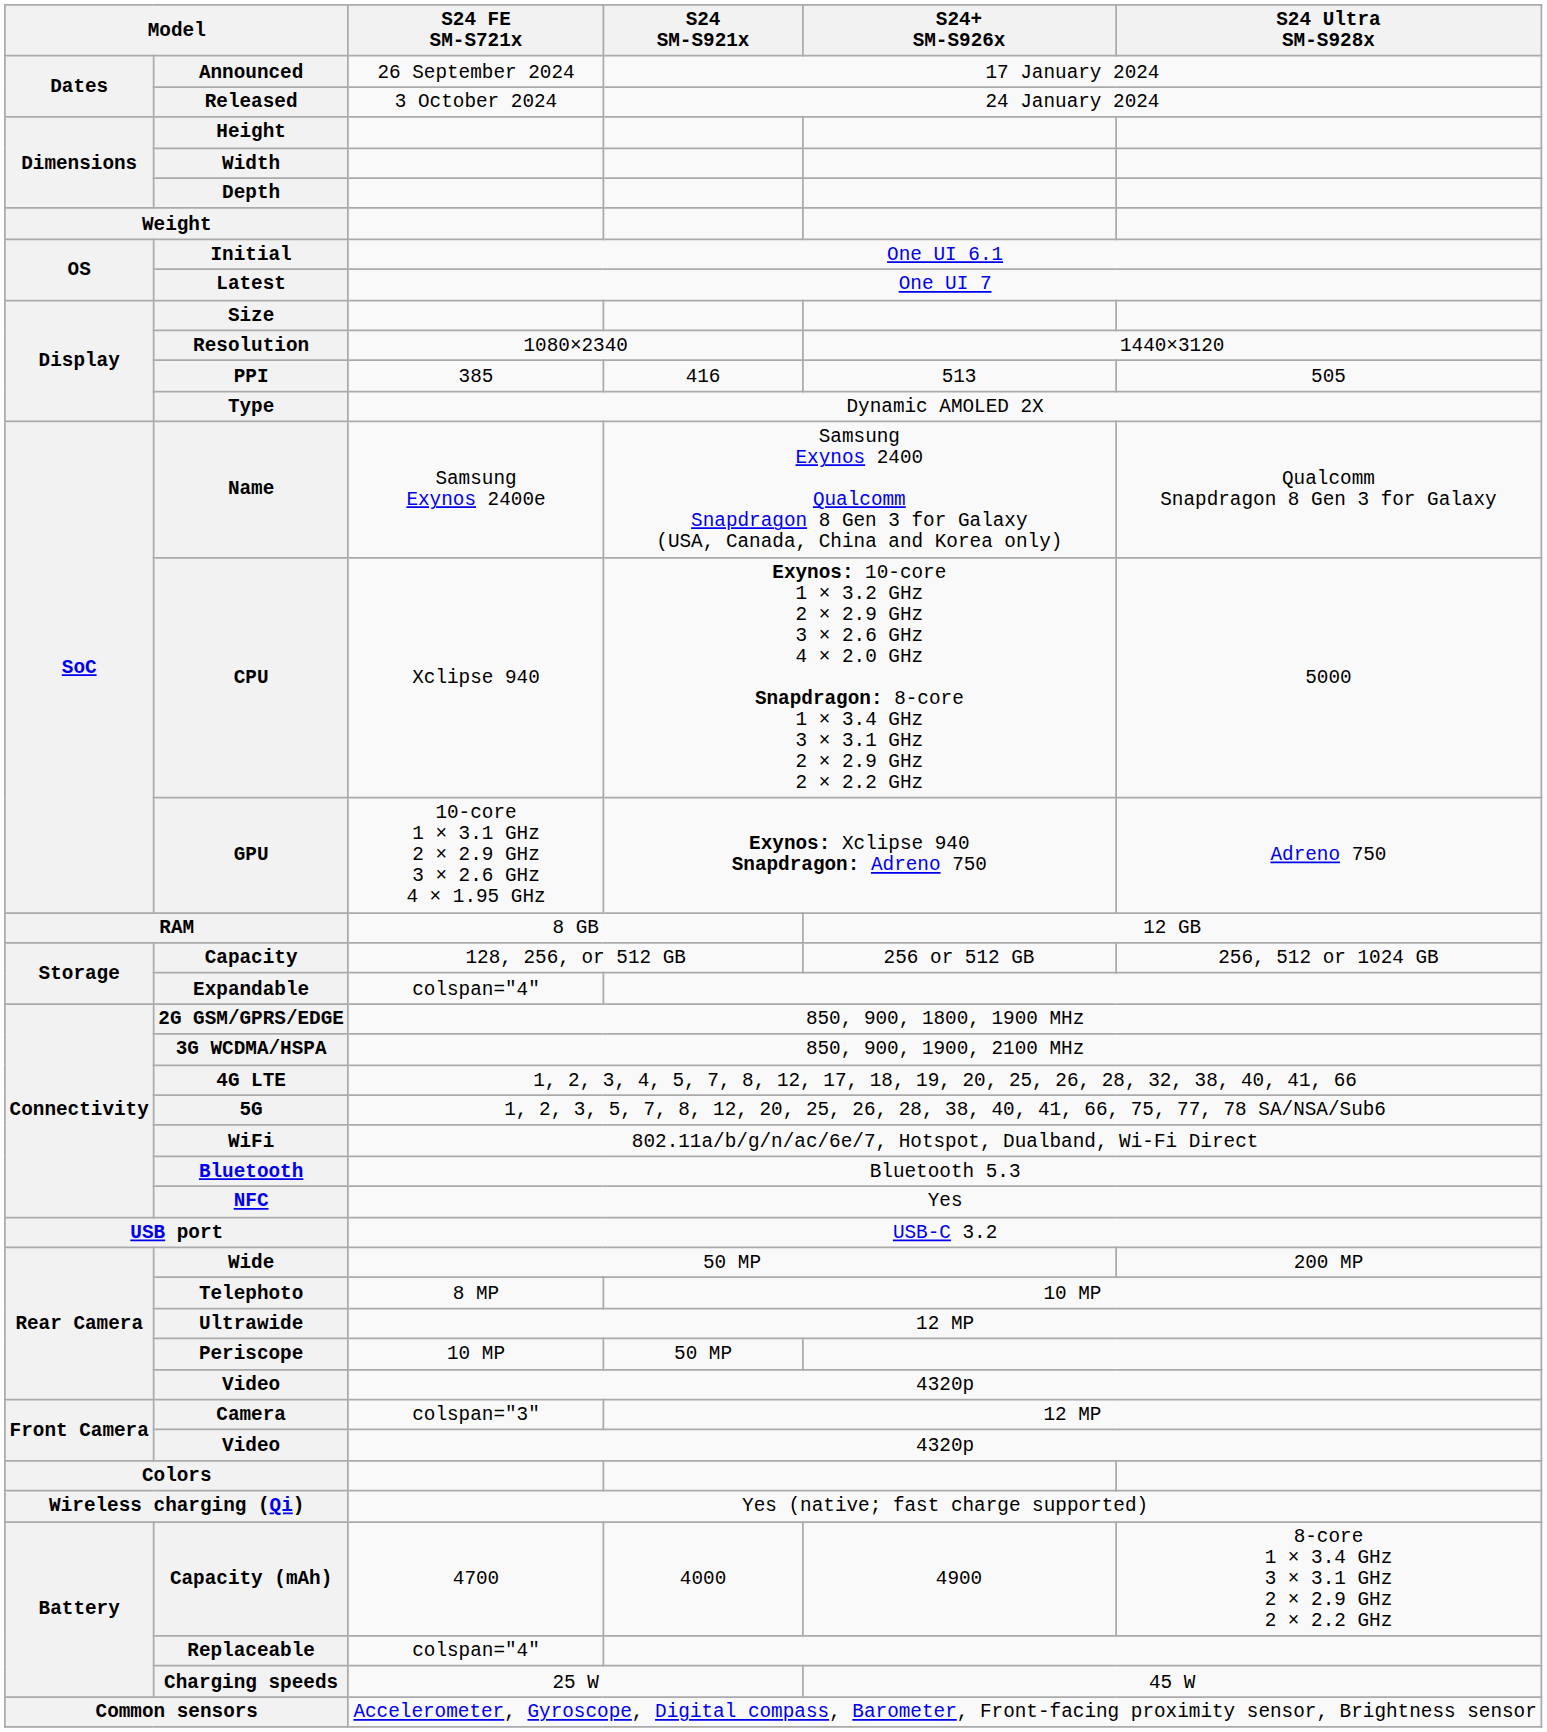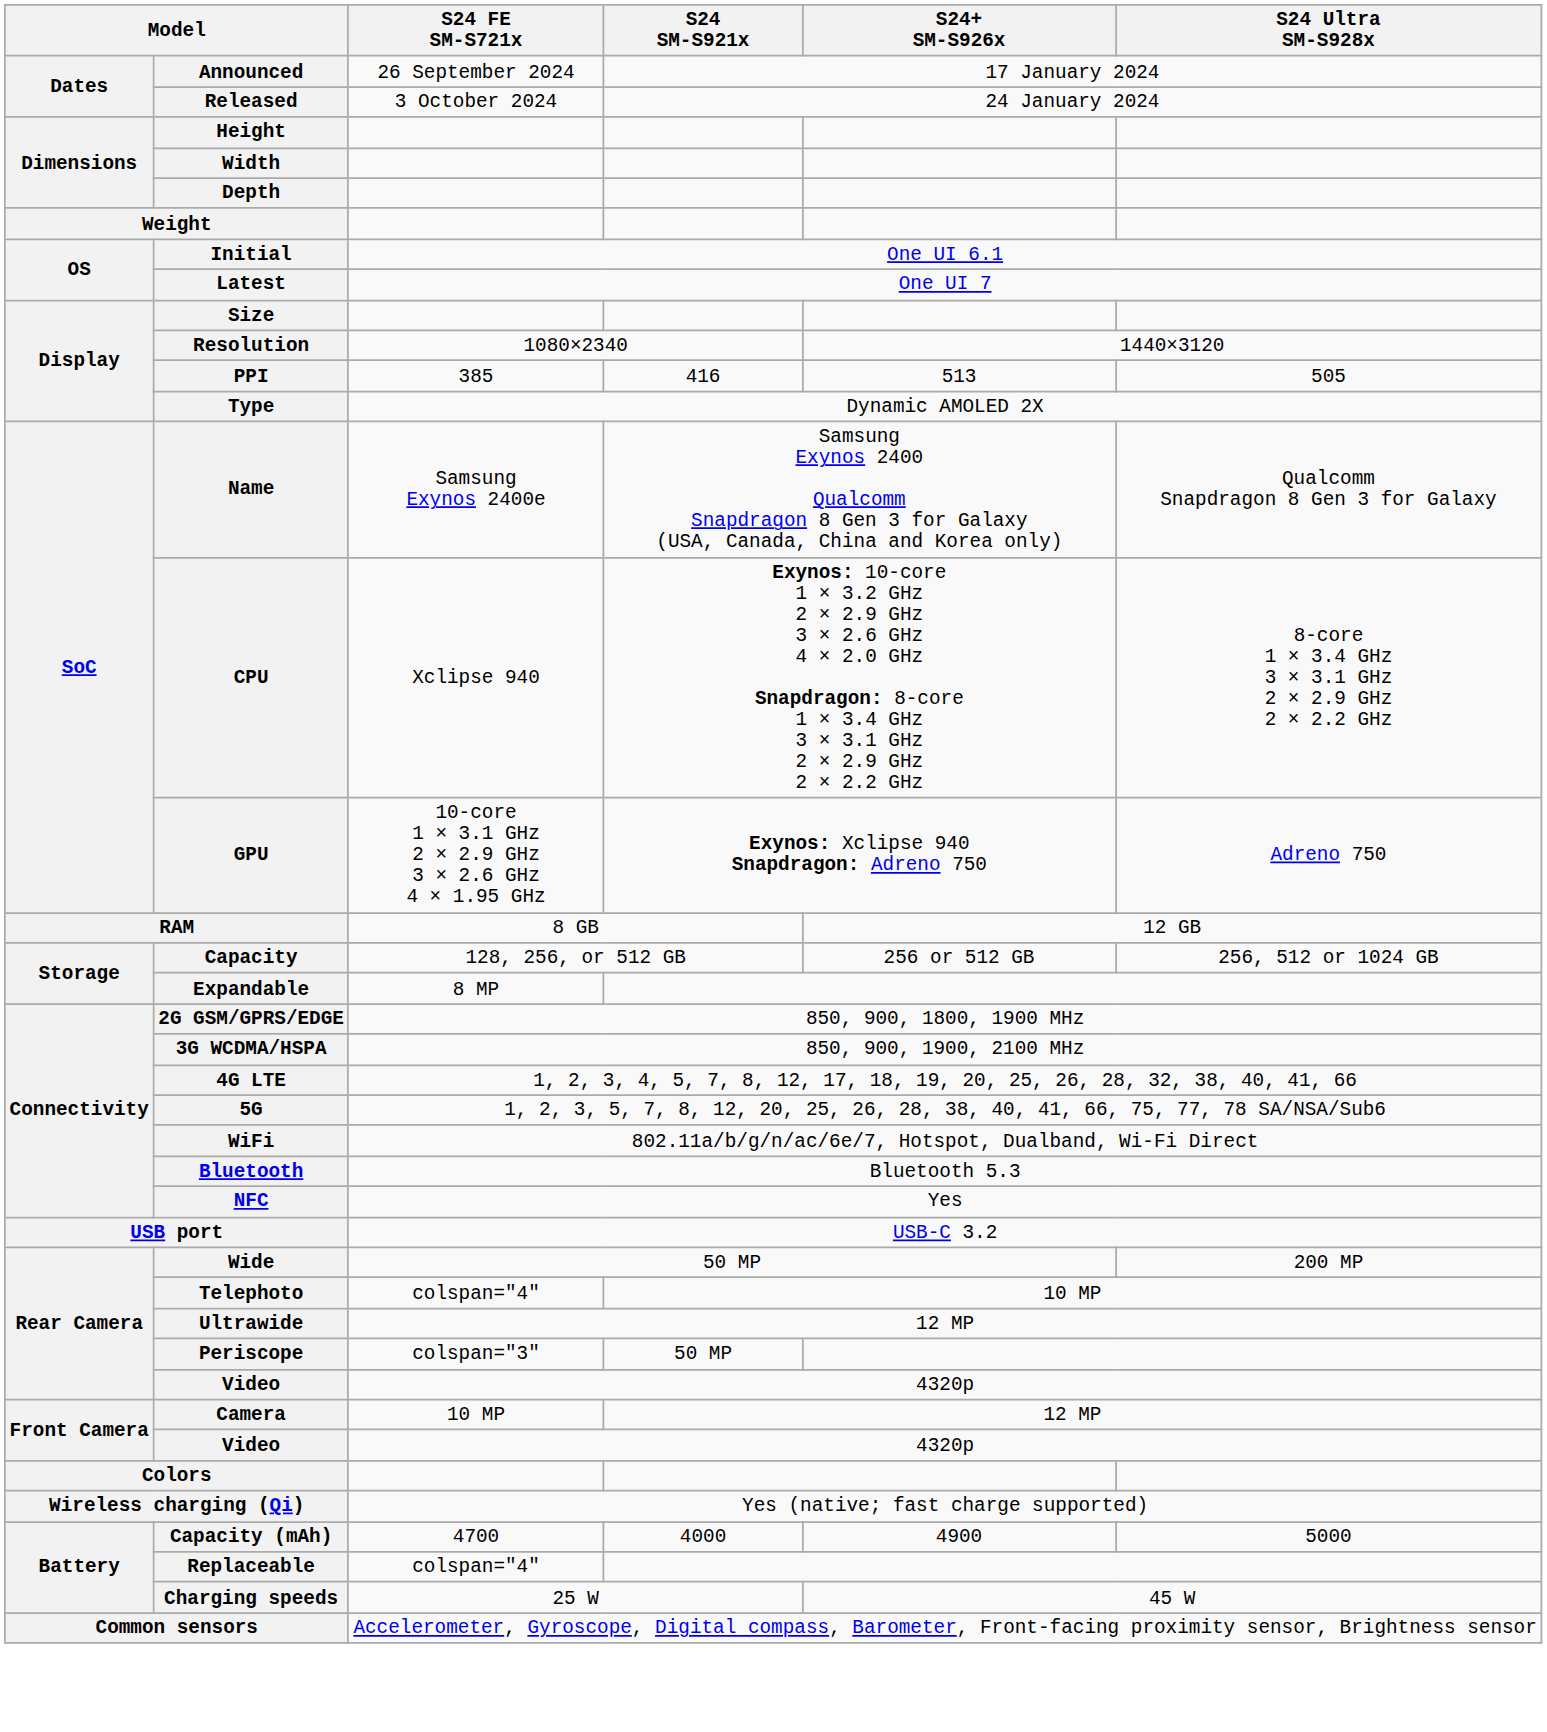(1328, 678) 5000 -> (1328, 678) 8-core 1 × 3.4 GHz 3 × 3.1 GHz 2 × 2.9 GHz 2 × 2.2 GHz
(476, 988) colspan="4" -> (476, 988) 8 MP
(476, 1293) 8 MP -> (476, 1293) colspan="4"
(476, 1354) 10 MP -> (476, 1354) colspan="3"
(476, 1415) colspan="3" -> (476, 1415) 10 MP
(1328, 1579) 8-core 1 × 3.4 GHz 3 × 3.1 GHz 2 × 2.9 GHz 2 × 2.2 GHz -> (1328, 1537) 5000
